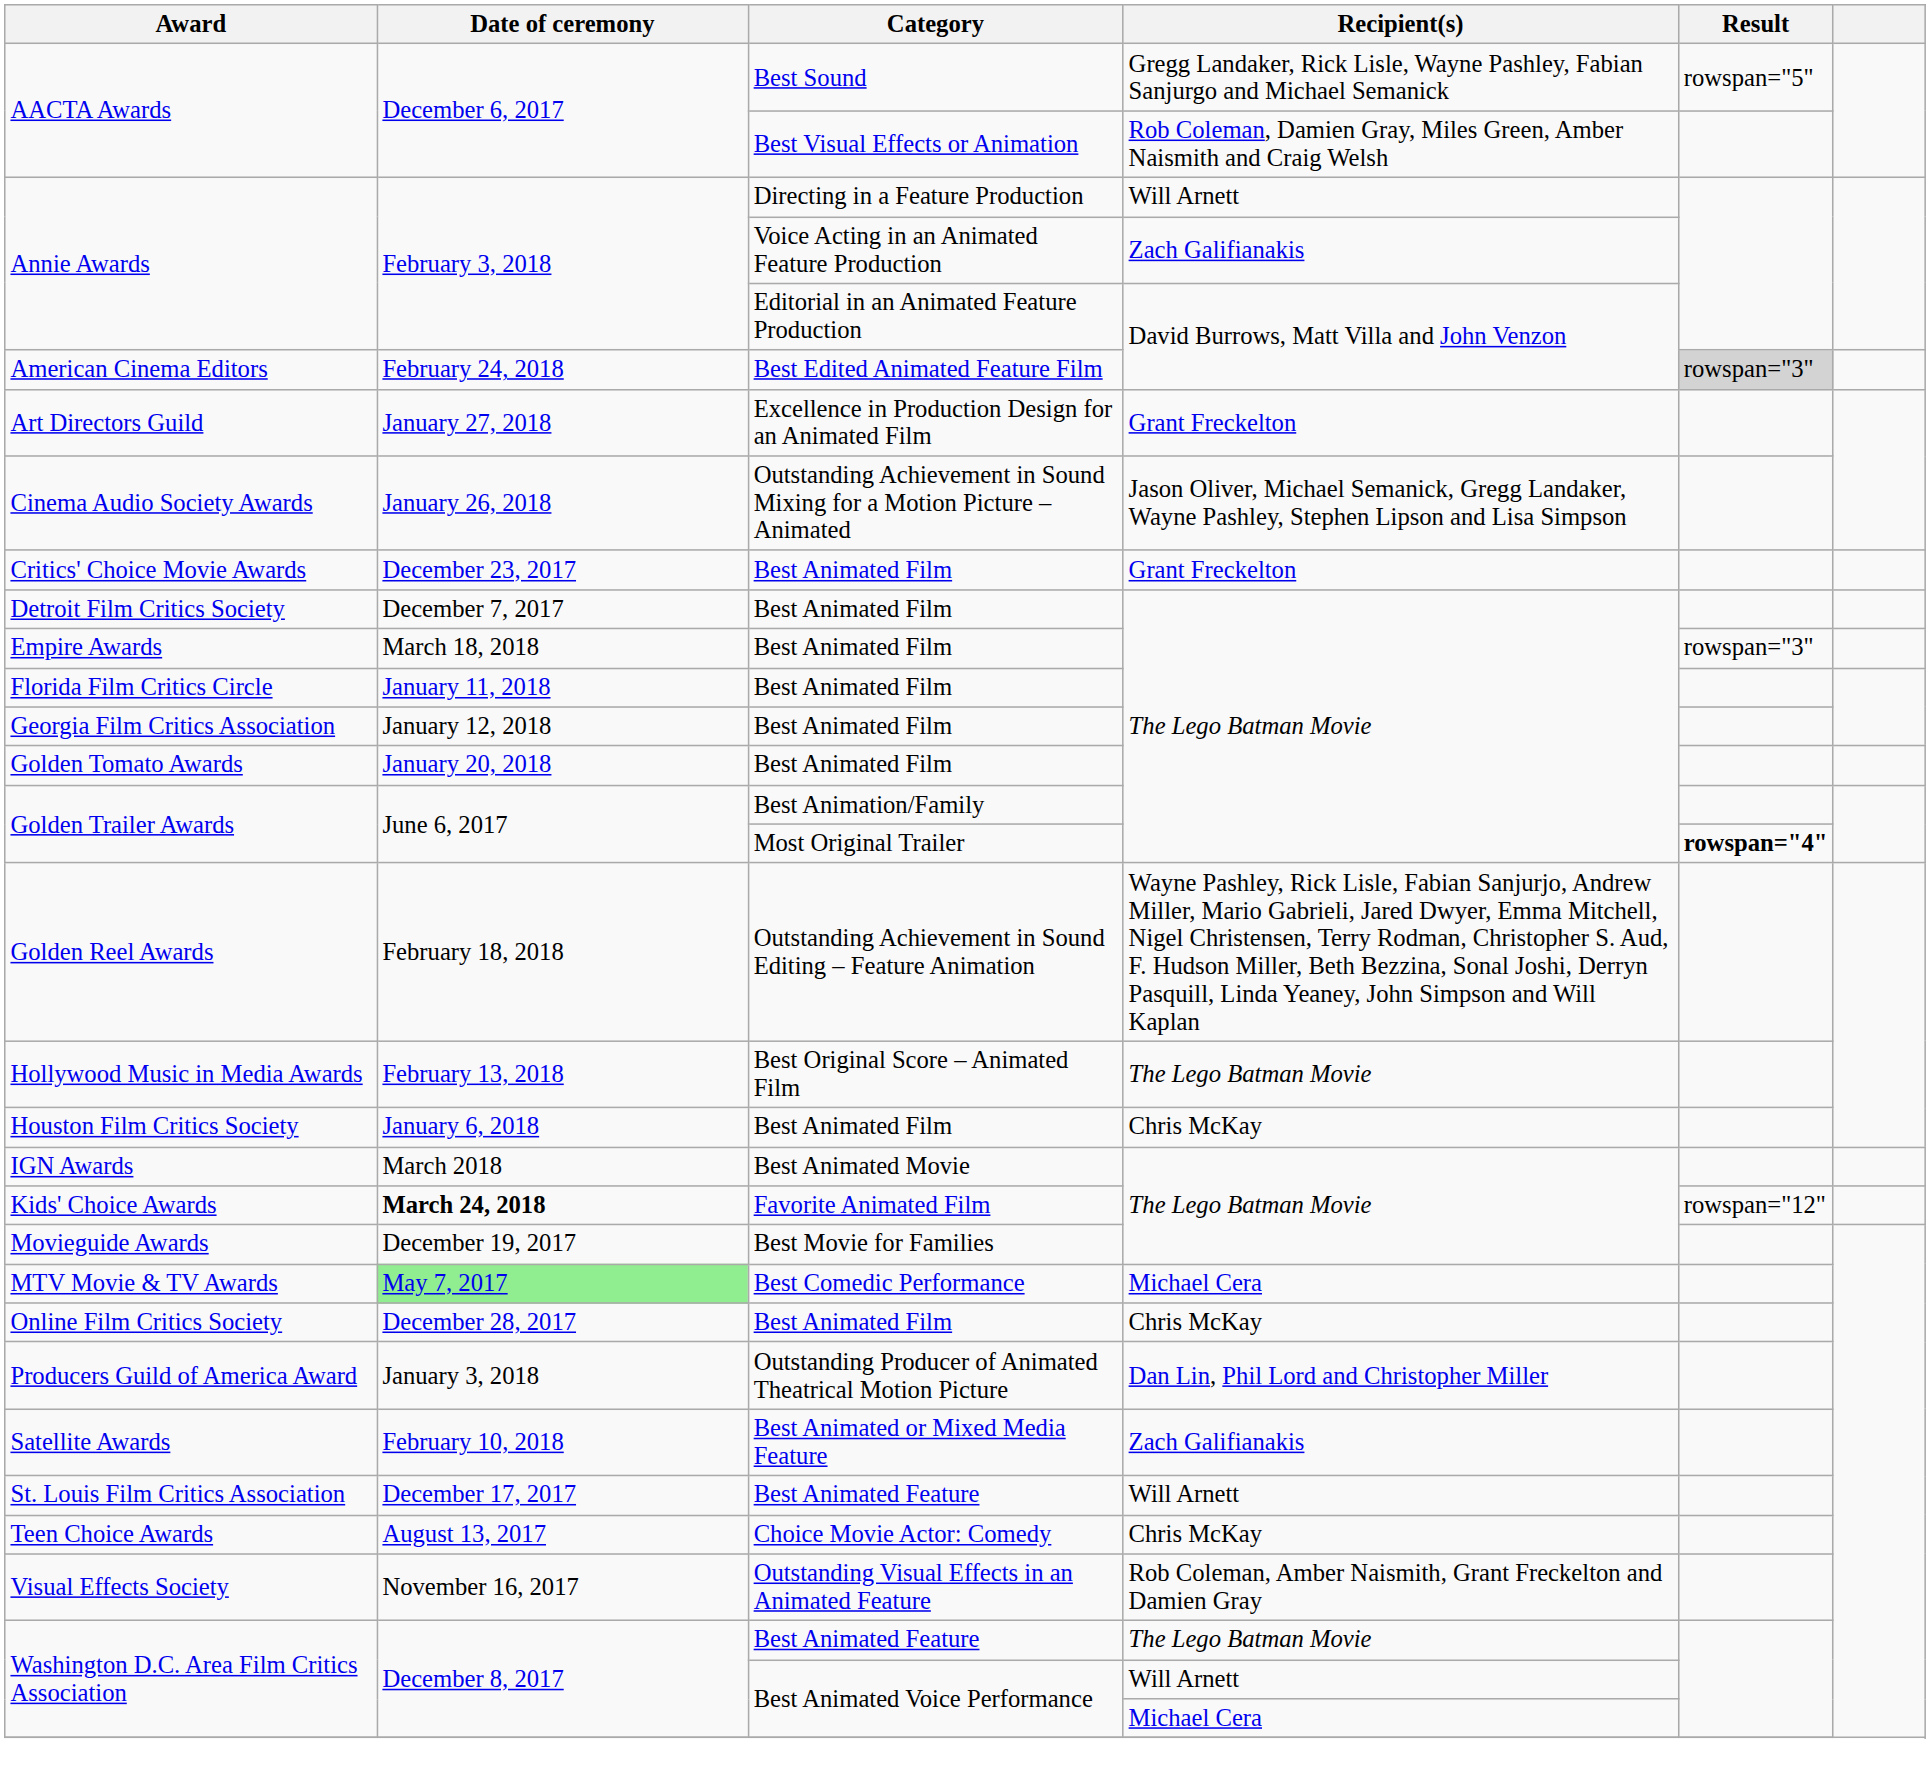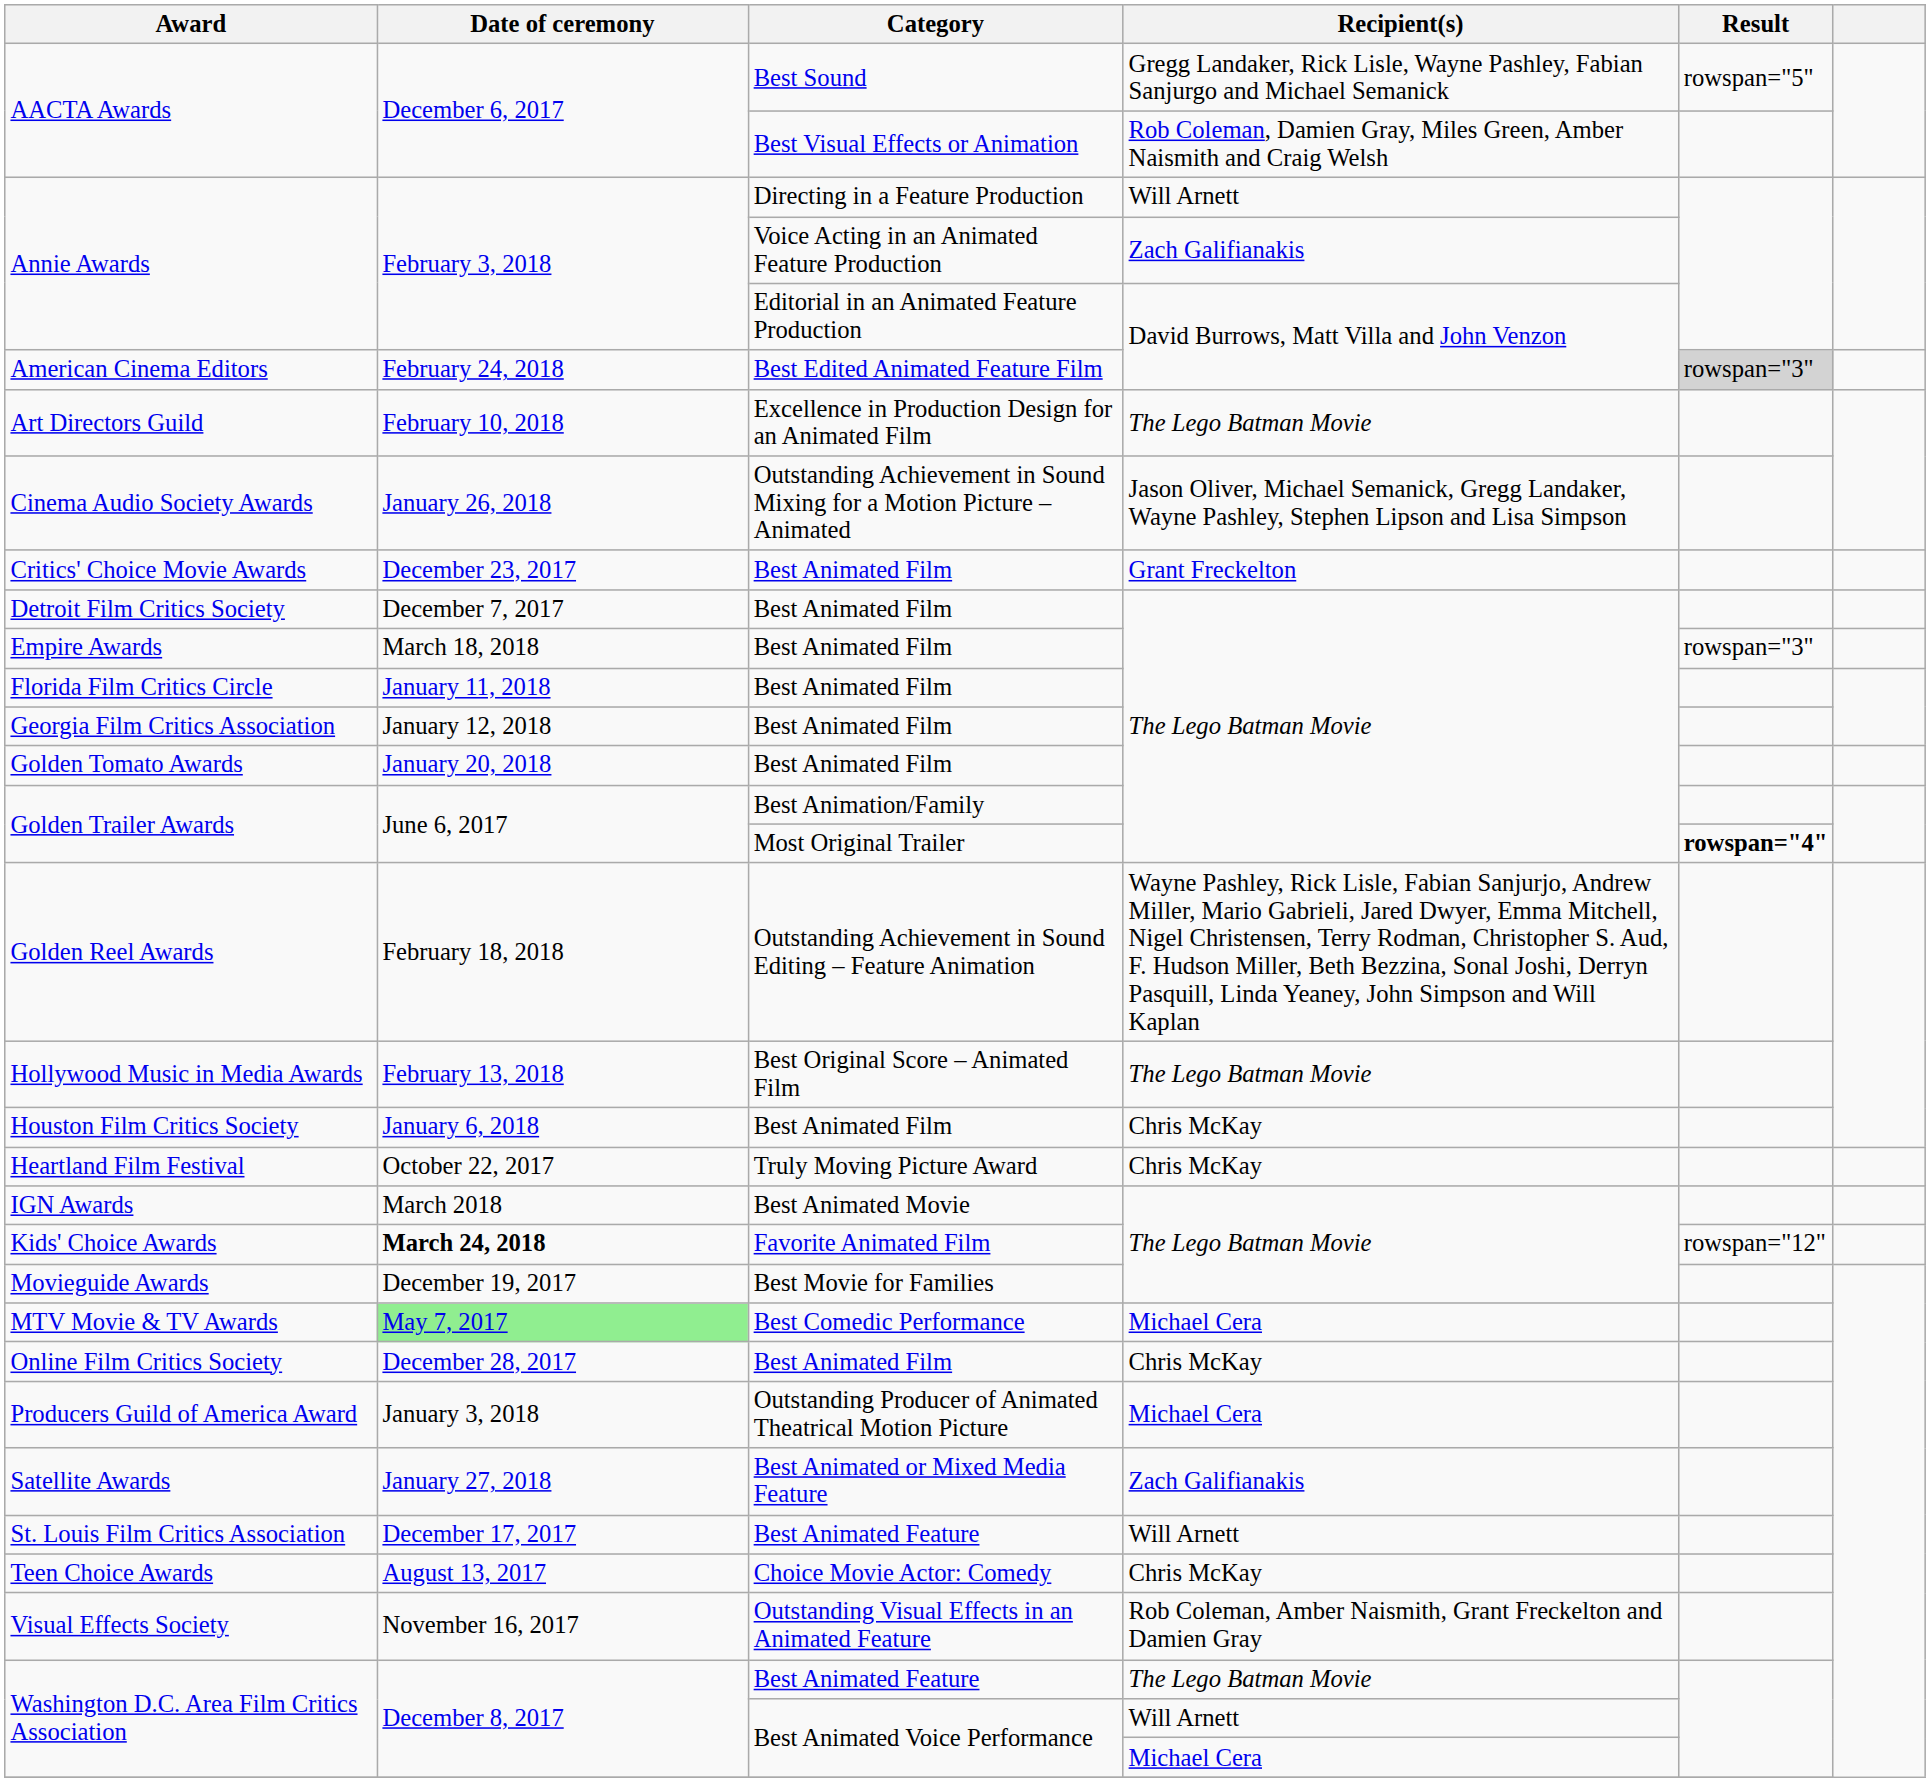(467, 422) January 27, 2018 -> (473, 422) February 10, 2018
(1212, 422) Grant Freckelton -> (1250, 422) The Lego Batman Movie
+ row: (127, 1165)
(1338, 1375) Dan Lin, Phil Lord and Christopher Miller -> (1195, 1414) Michael Cera
(473, 1441) February 10, 2018 -> (467, 1481) January 27, 2018
